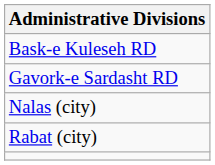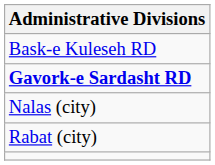(93, 78) normal -> (100, 78) bold
